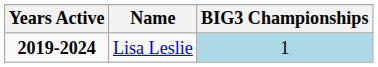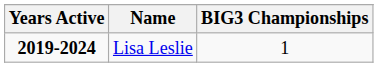(285, 47) lightblue background -> (285, 47) no background
